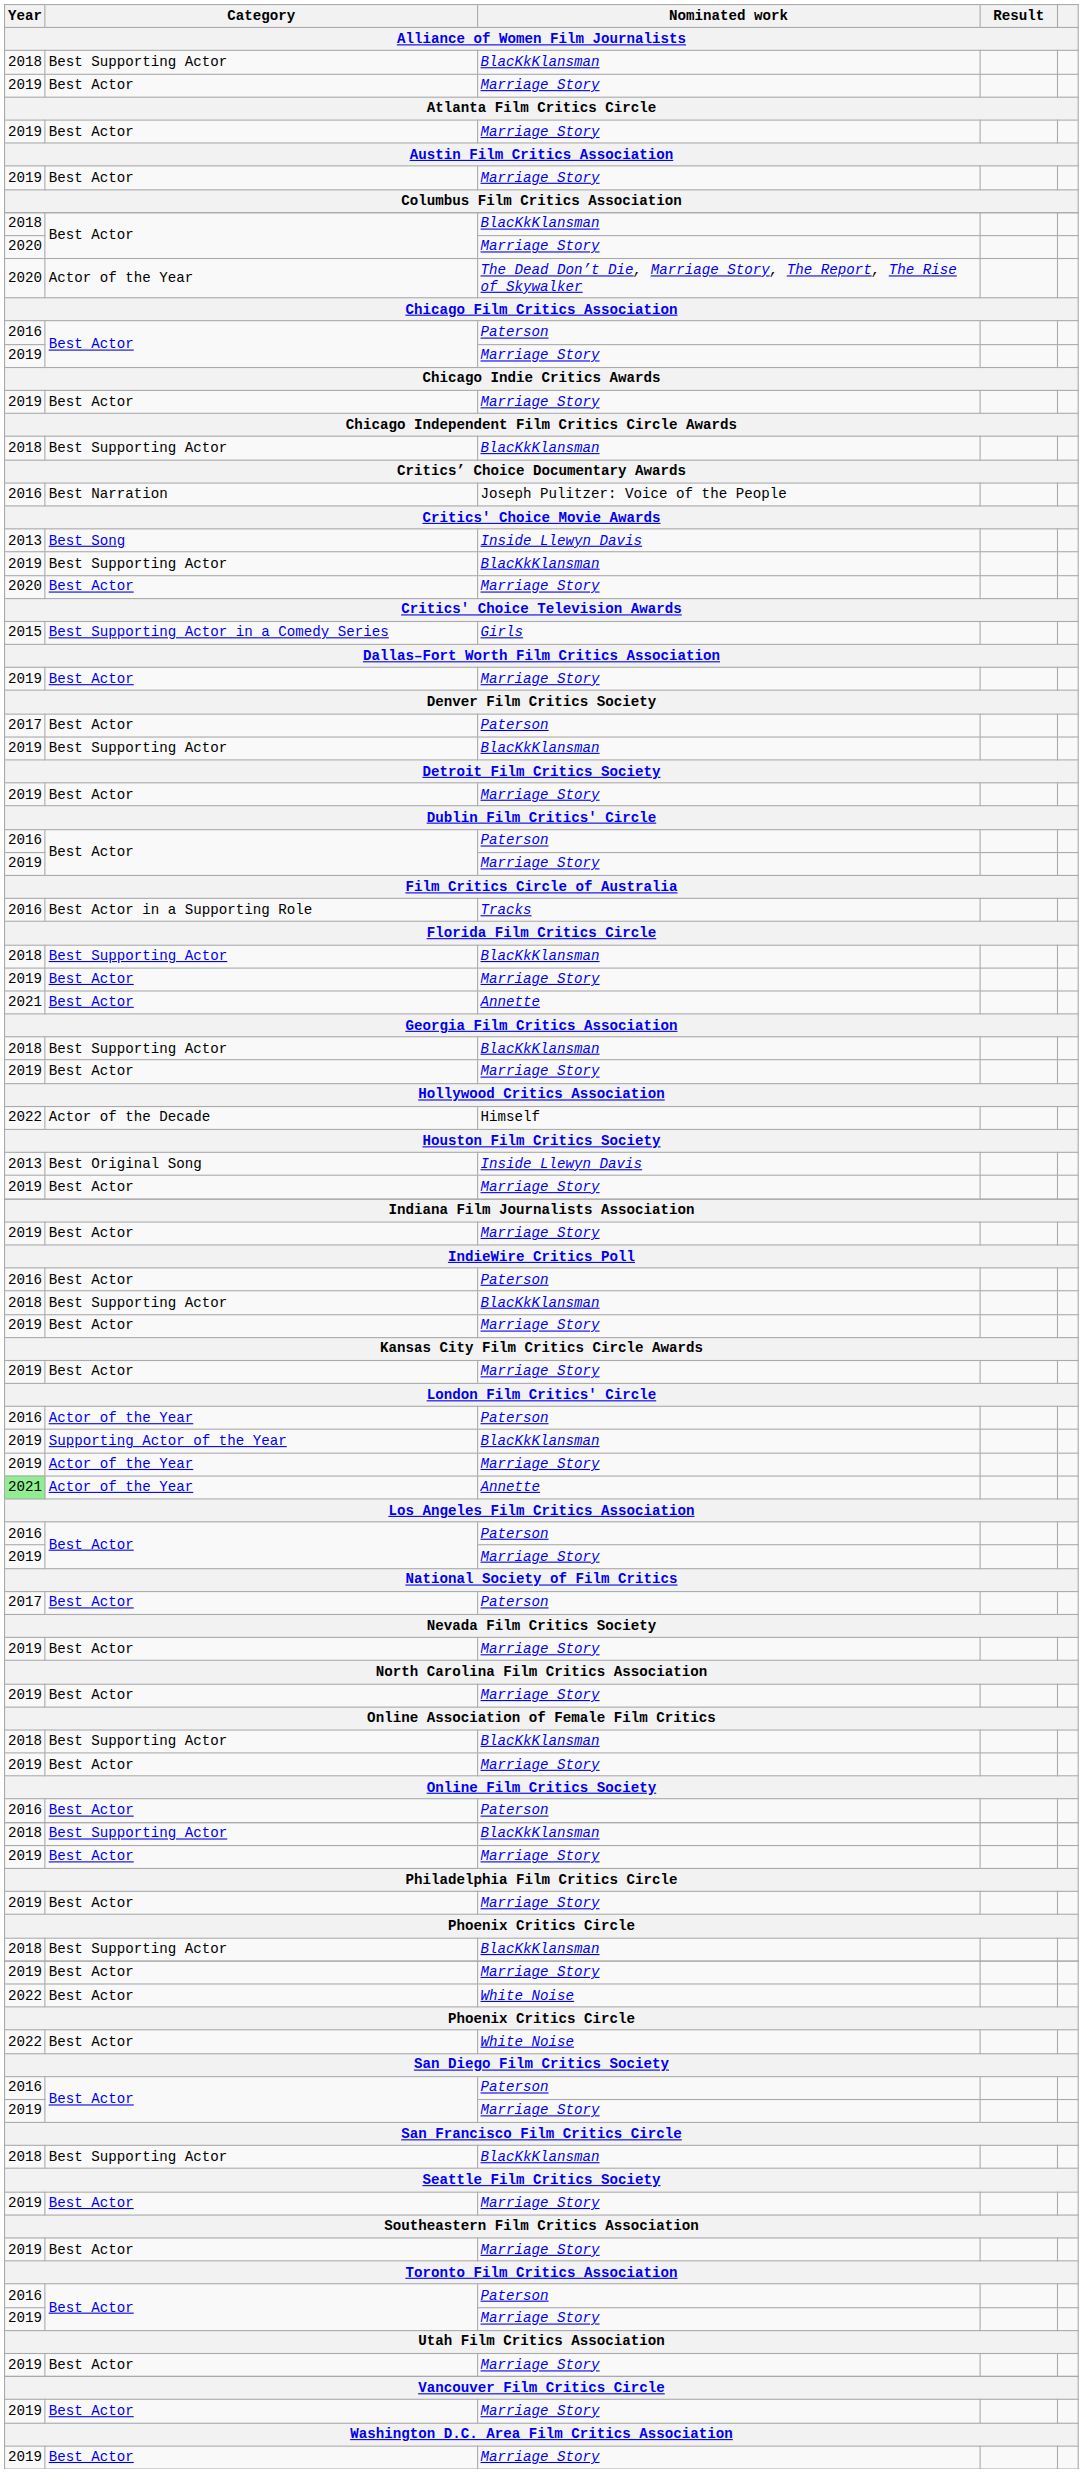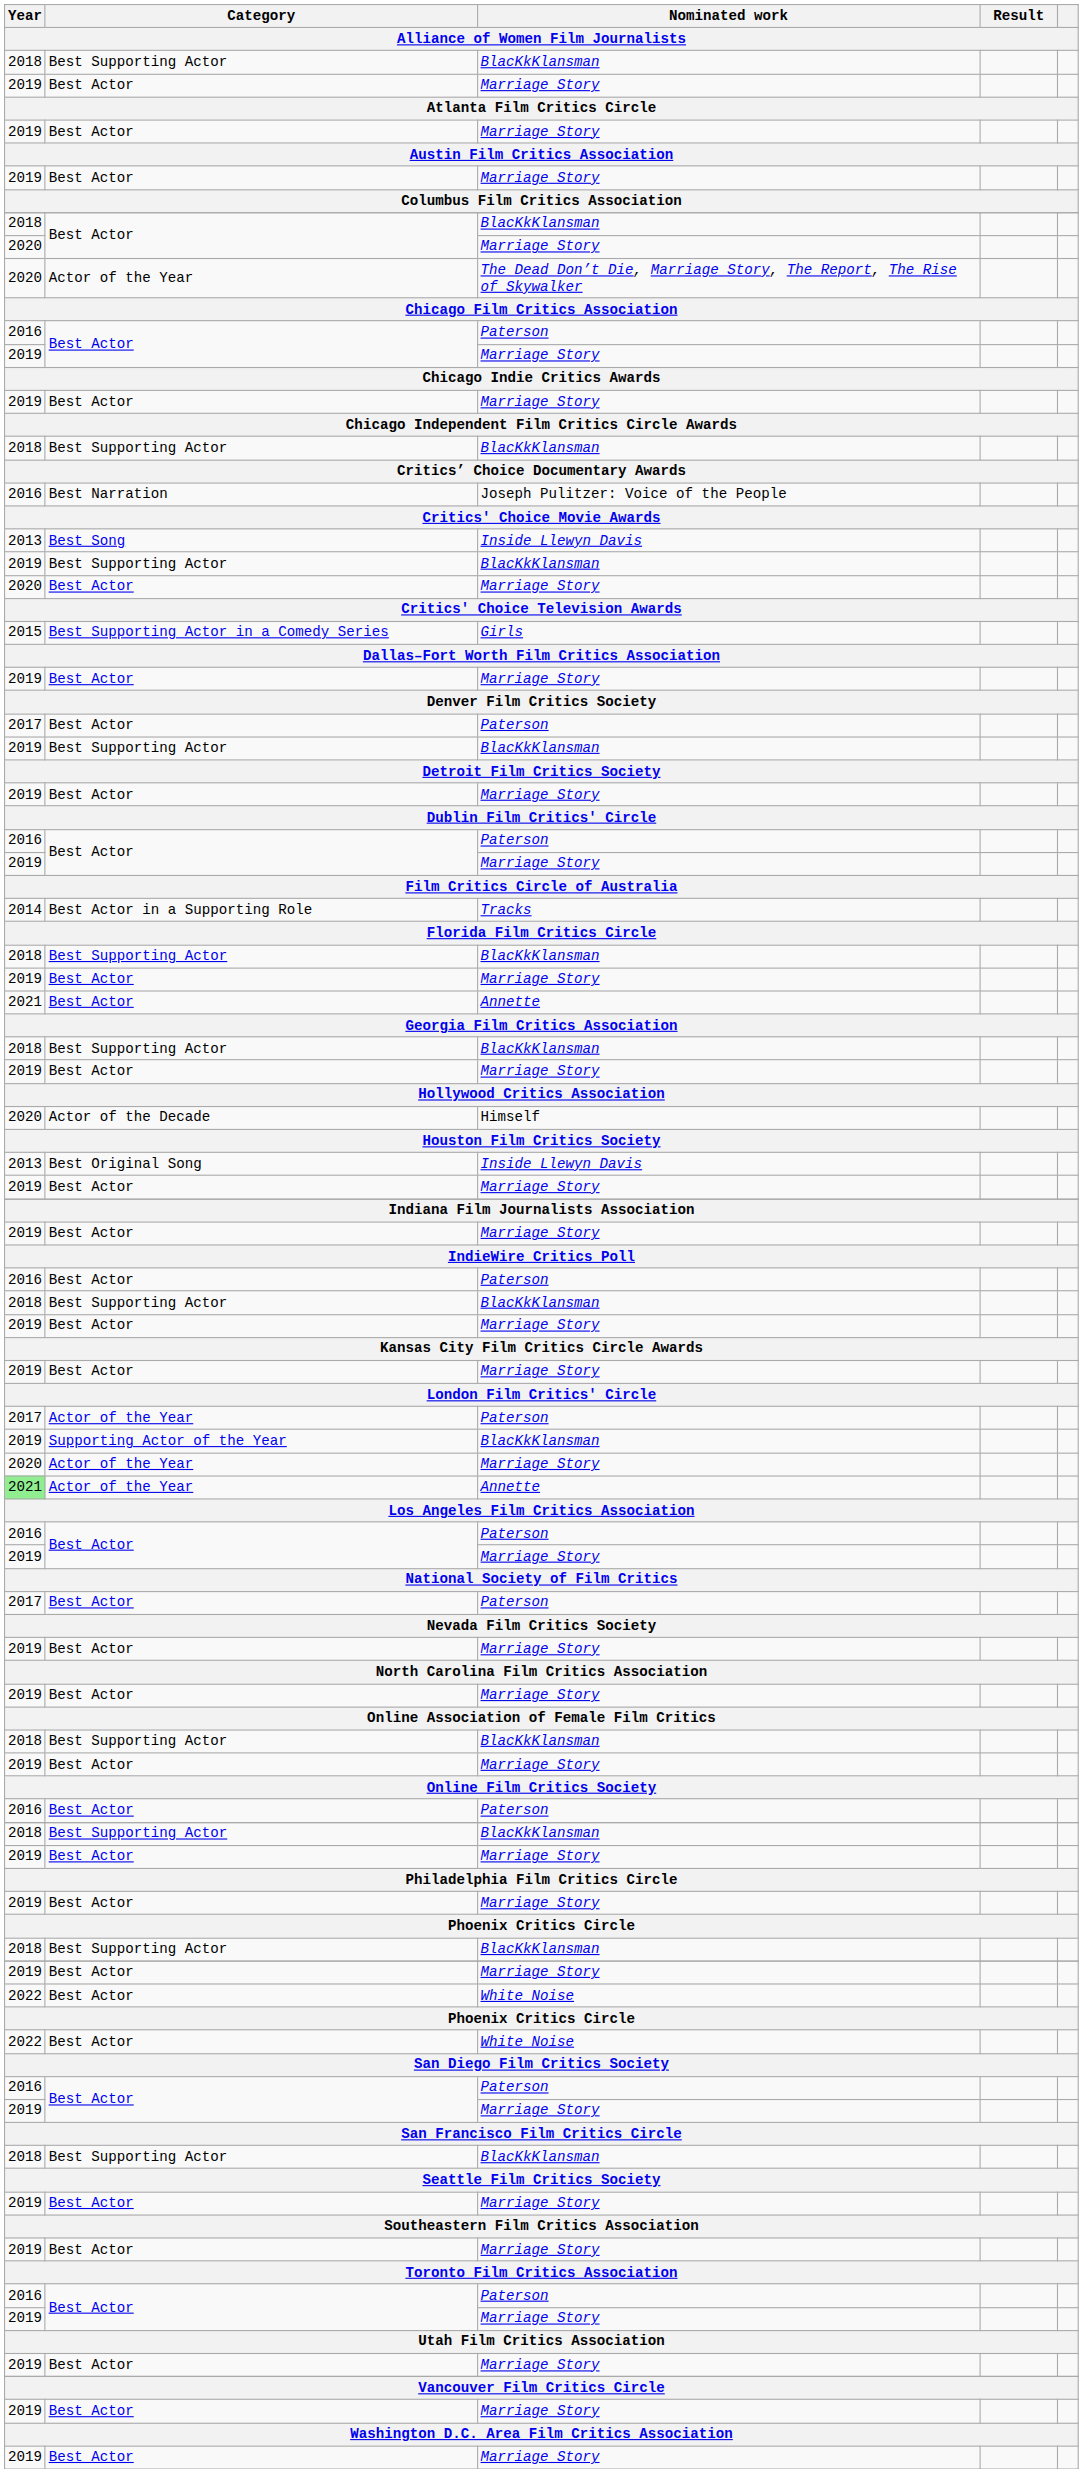(25, 910) 2016 -> (25, 910) 2014
(25, 1118) 2022 -> (25, 1118) 2020
(25, 1418) 2016 -> (25, 1418) 2017
(25, 1464) 2019 -> (25, 1464) 2020
